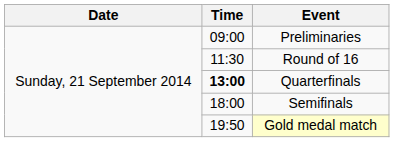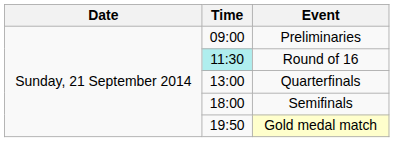(227, 59) no background -> (227, 59) paleturquoise background
(227, 81) bold -> (227, 81) normal
